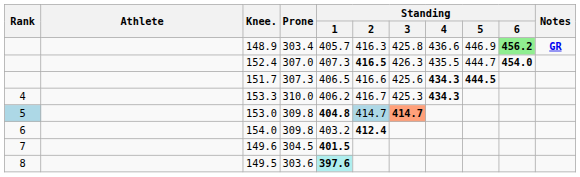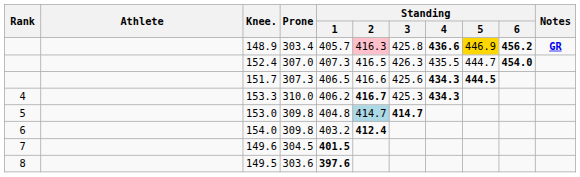(371, 46) no background -> (371, 46) pink background
(444, 46) normal -> (444, 46) bold
(480, 46) no background -> (480, 46) gold background
(517, 46) lightgreen background -> (517, 46) no background
(371, 63) bold -> (371, 63) normal
(371, 96) normal -> (371, 96) bold
(23, 113) lightblue background -> (23, 113) no background
(334, 113) bold -> (334, 113) normal
(407, 113) lightsalmon background -> (407, 113) no background
(334, 163) paleturquoise background -> (334, 163) no background
